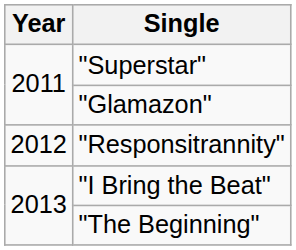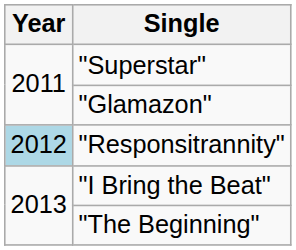(39, 144) no background -> (39, 144) lightblue background
